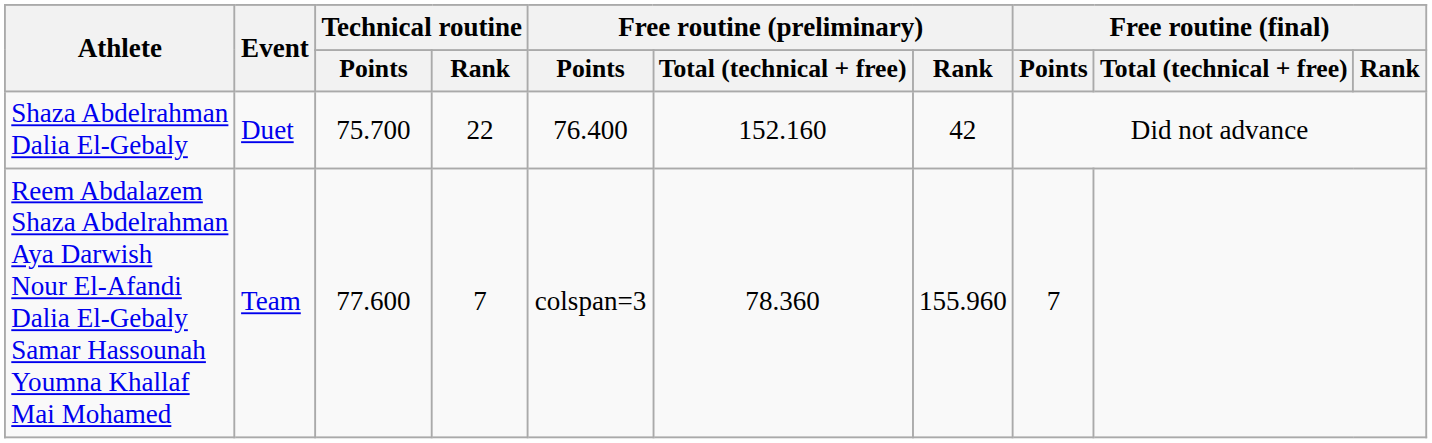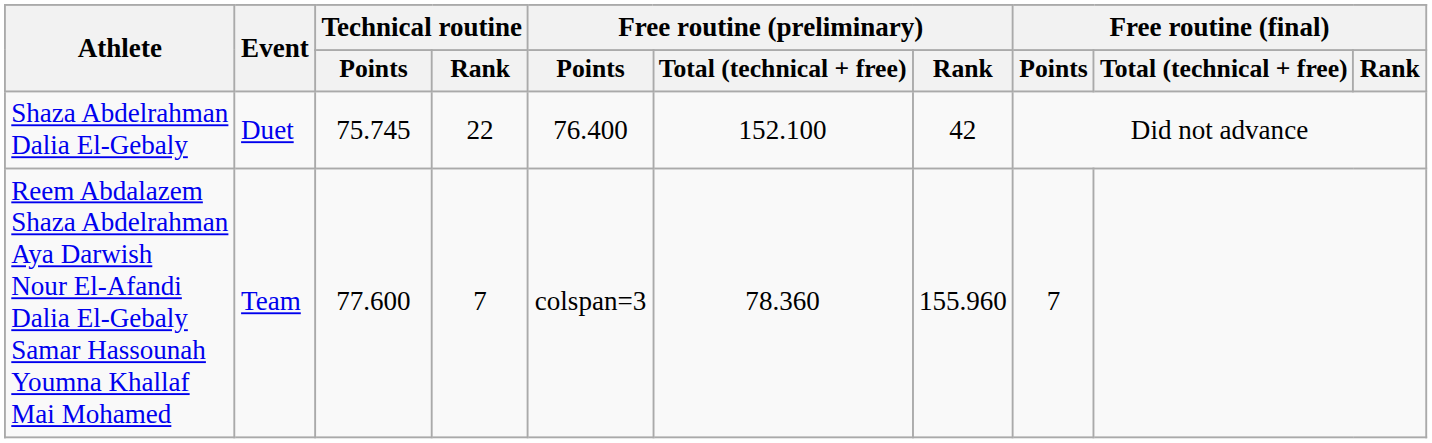(373, 130) 75.700 -> (373, 130) 75.745
(783, 130) 152.160 -> (783, 130) 152.100
